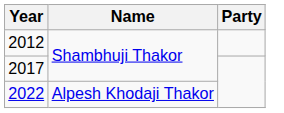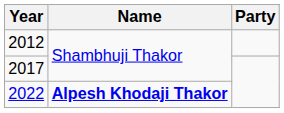(133, 94) normal -> (140, 94) bold
